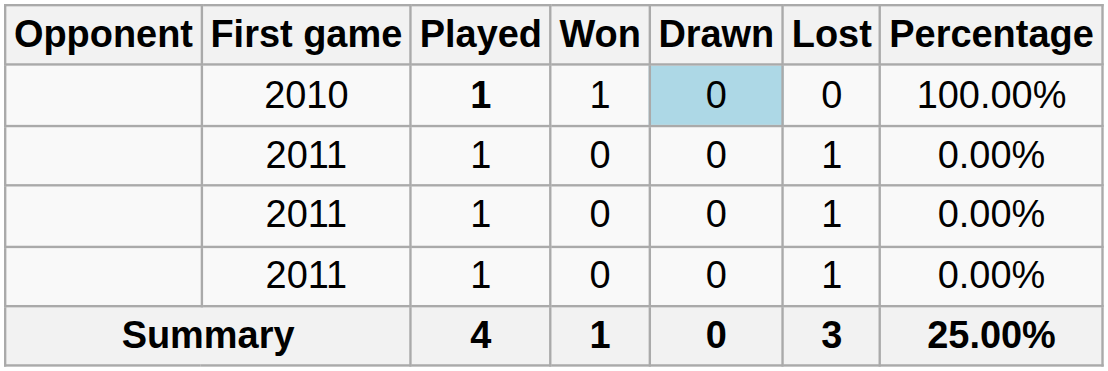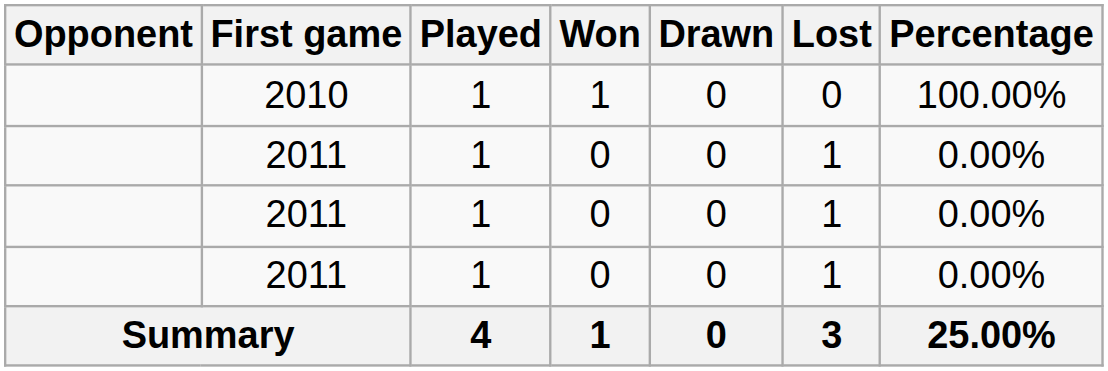(481, 94) bold -> (481, 94) normal
(716, 94) lightblue background -> (716, 94) no background
